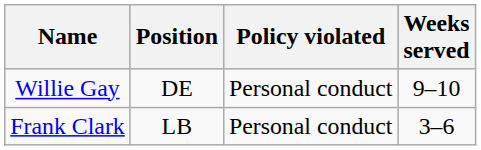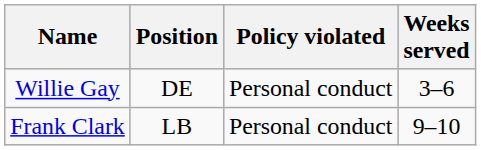(437, 88) 9–10 -> (437, 88) 3–6
(437, 125) 3–6 -> (437, 125) 9–10
